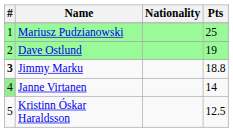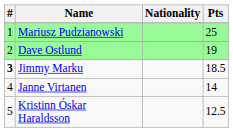(216, 68) 18.8 -> (216, 68) 18.5
(10, 87) lightgreen background -> (10, 87) no background
